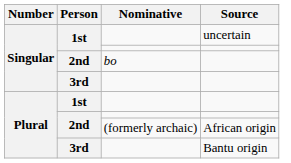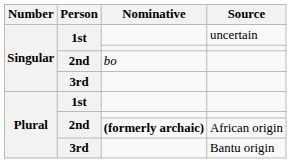(151, 127) normal -> (154, 127) bold
